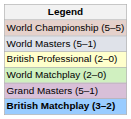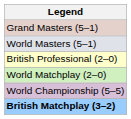(66, 28) World Championship (5–5) -> (52, 28) Grand Masters (5–1)
(52, 91) Grand Masters (5–1) -> (66, 91) World Championship (5–5)
